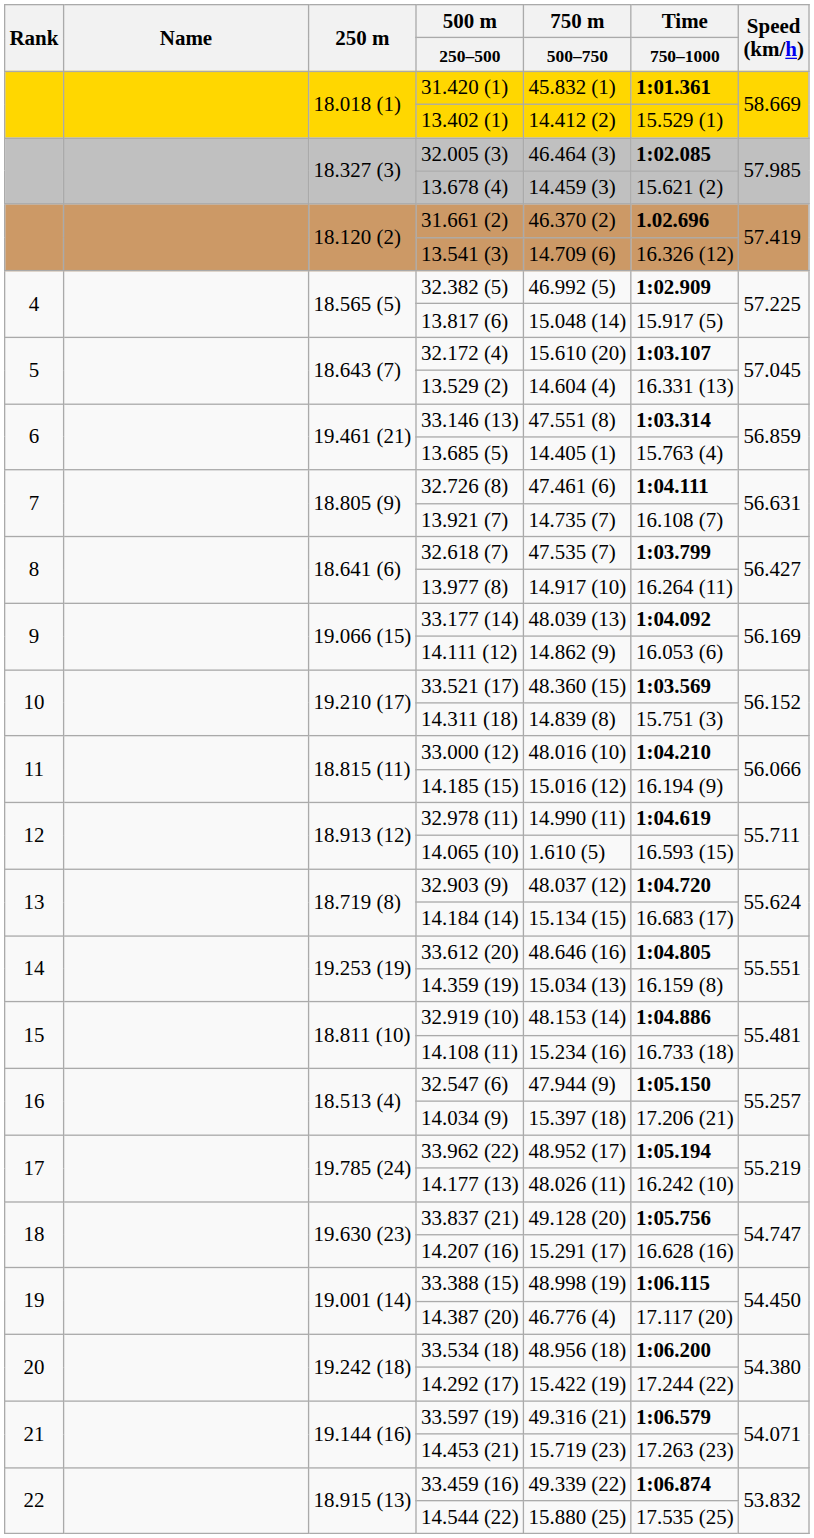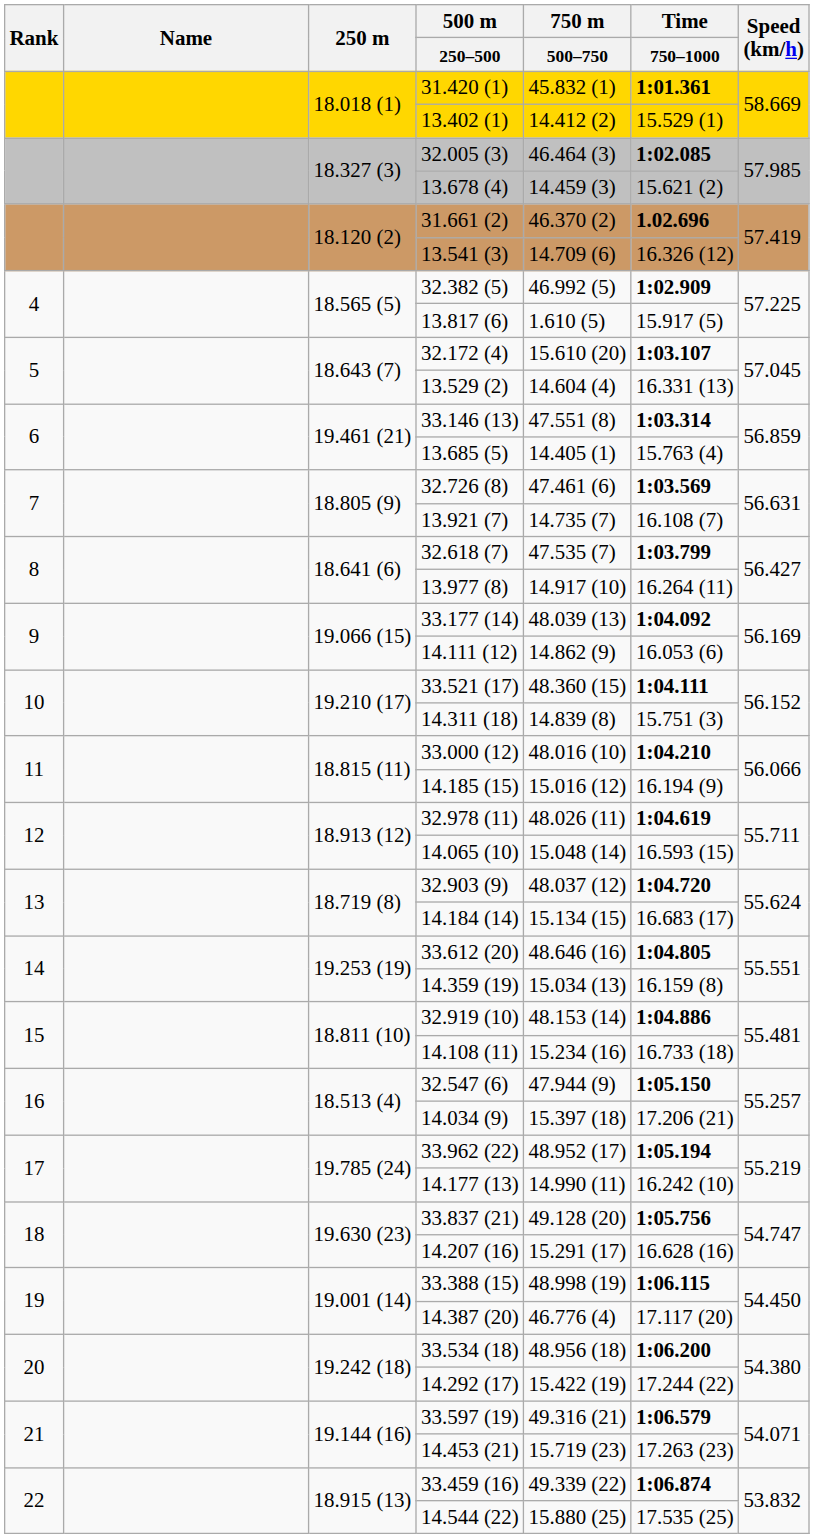(577, 320) 15.048 (14) -> (567, 320) 1.610 (5)
(672, 486) 1:04.111 -> (673, 486) 1:03.569
(673, 685) 1:03.569 -> (672, 685) 1:04.111
(577, 818) 14.990 (11) -> (577, 818) 48.026 (11)
(567, 852) 1.610 (5) -> (577, 852) 15.048 (14)
(577, 1184) 48.026 (11) -> (577, 1184) 14.990 (11)
